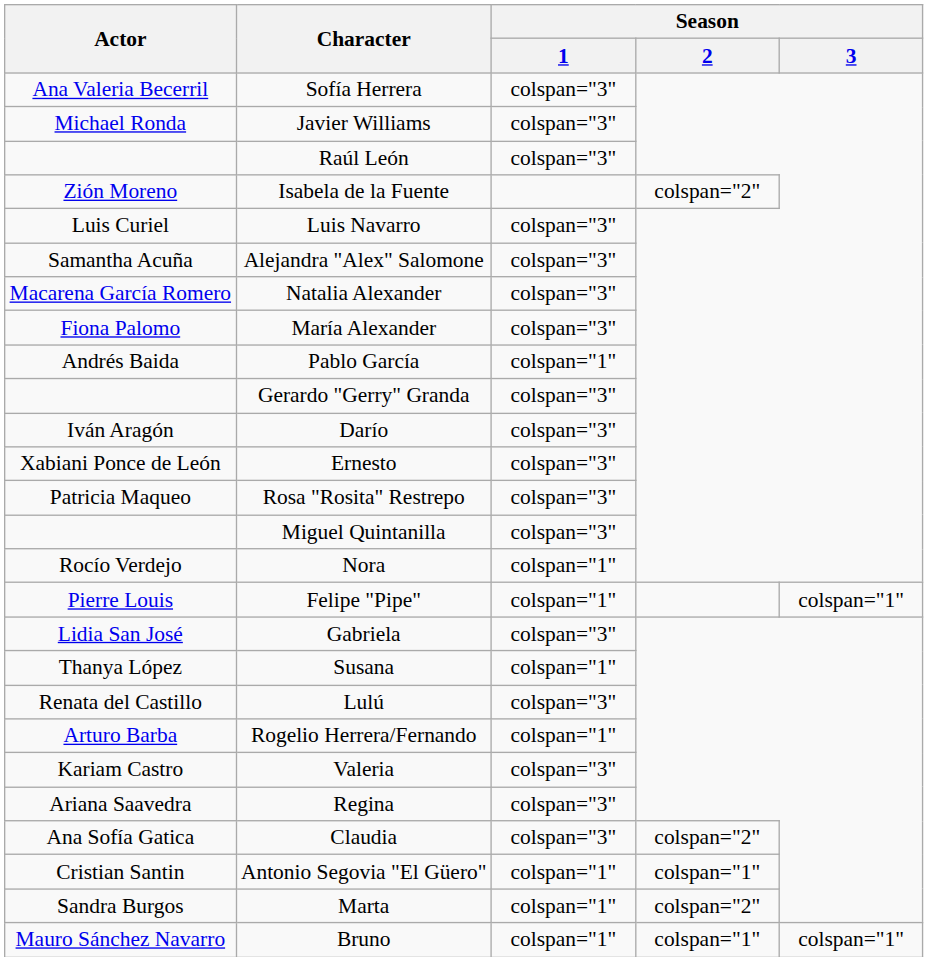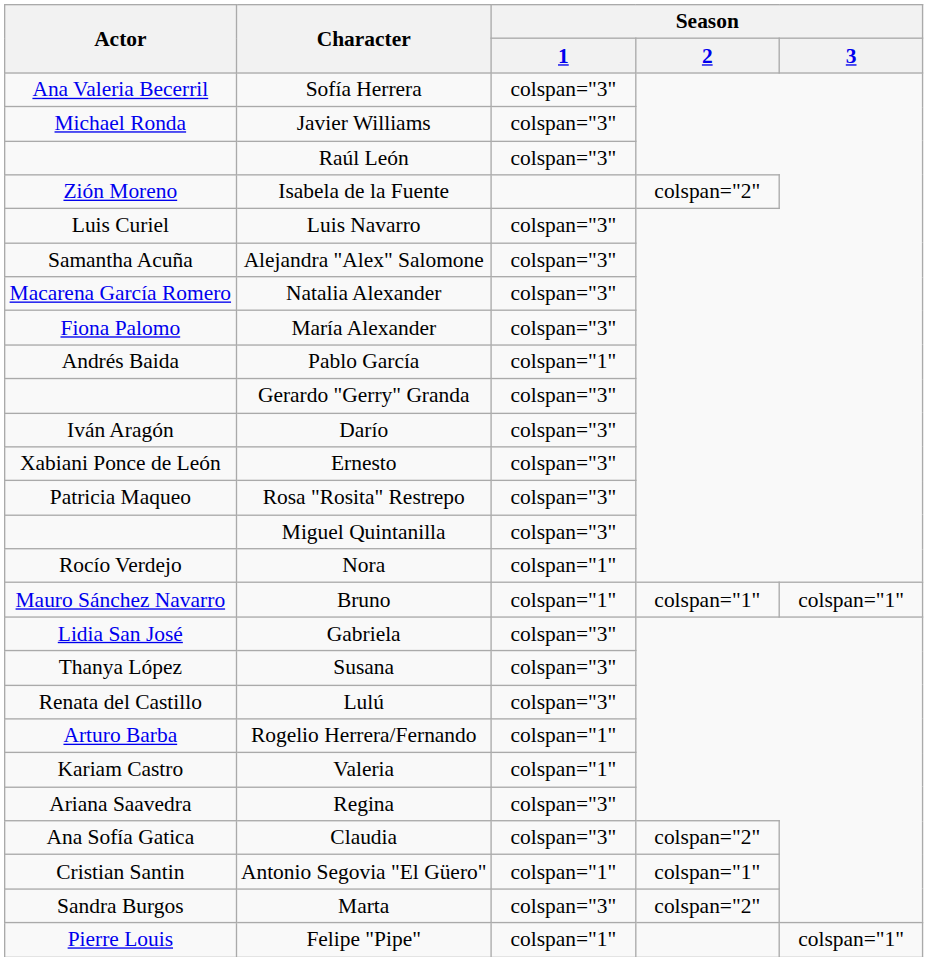rows swapped: (364, 939) <-> (364, 599)
(563, 667) colspan="1" -> (563, 667) colspan="3"
(563, 769) colspan="3" -> (563, 769) colspan="1"
(563, 905) colspan="1" -> (563, 905) colspan="3"
